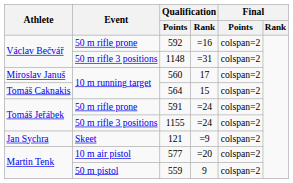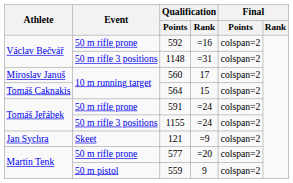(103, 155) 10 m air pistol -> (106, 155) 50 m rifle prone
